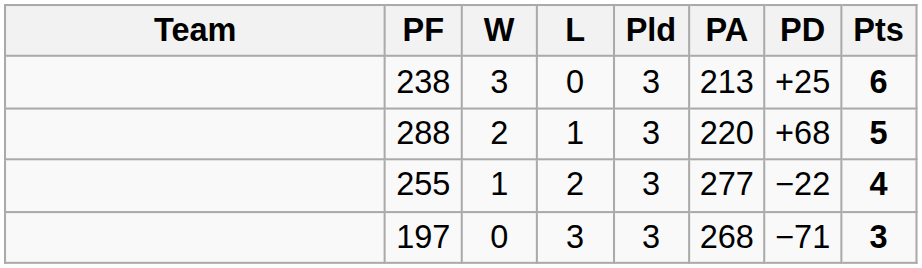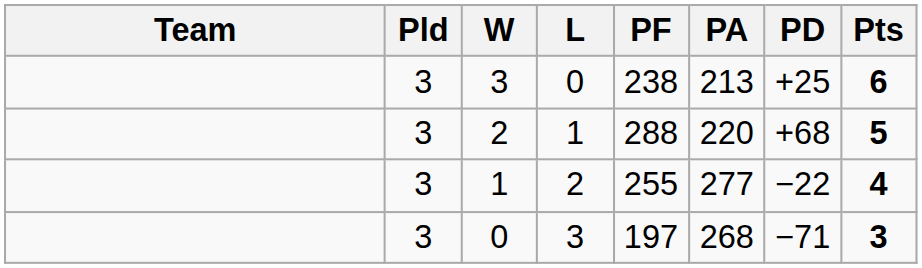columns swapped: (651, 30) <-> (423, 30)
